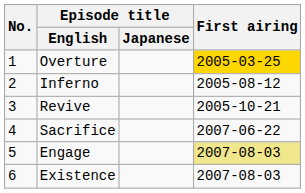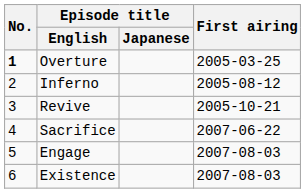(12, 62) normal -> (12, 62) bold
(239, 62) gold background -> (239, 62) no background
(239, 153) khaki background -> (239, 153) no background
